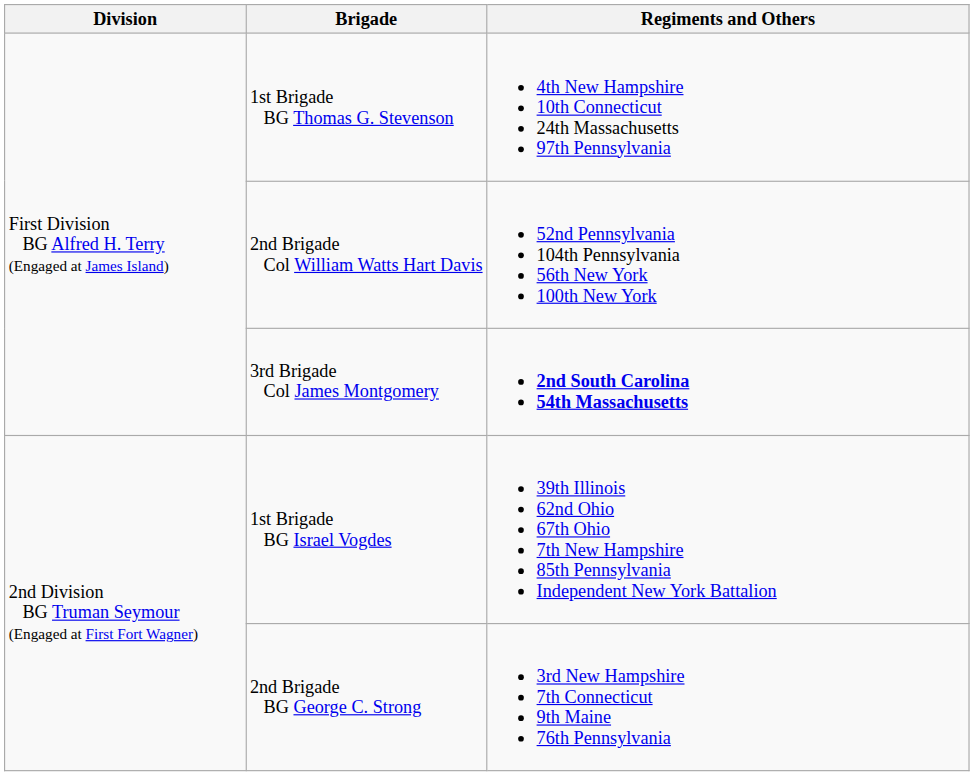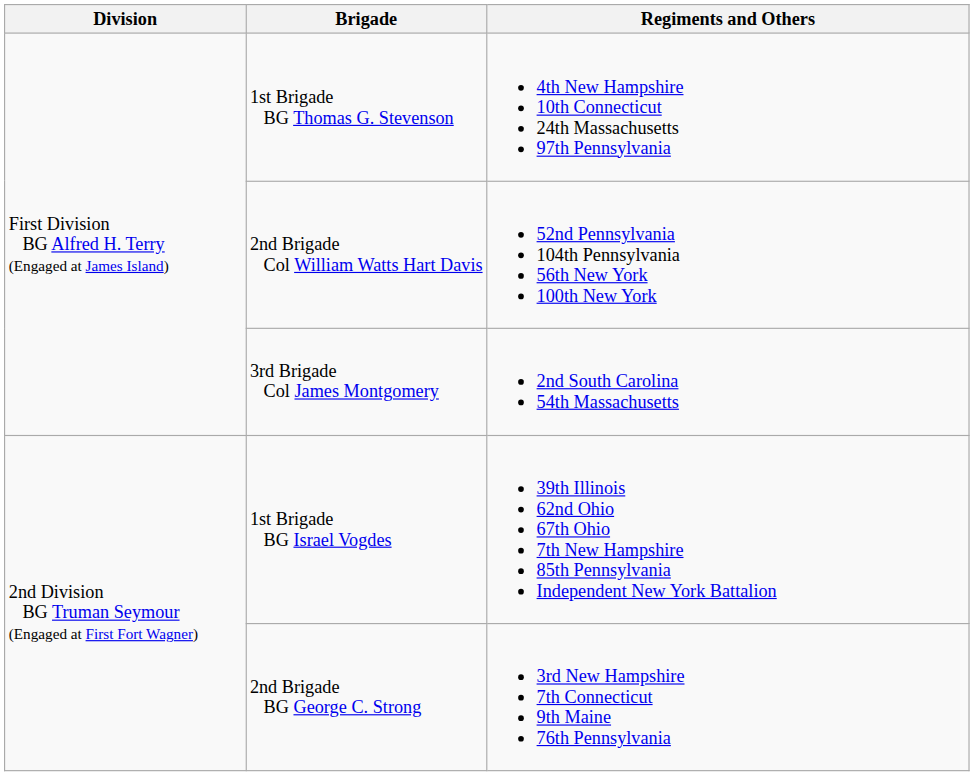(728, 392) bold -> (728, 392) normal
